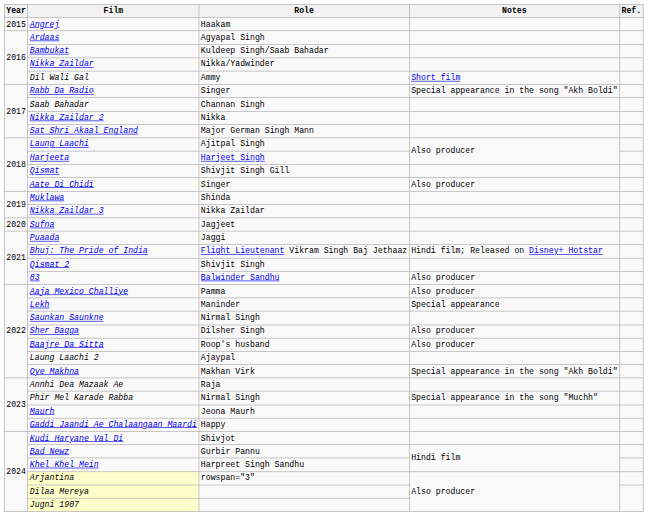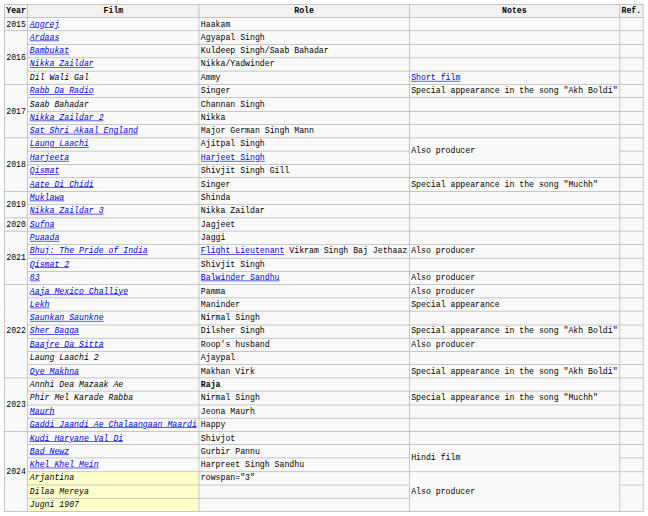(443, 185) Also producer -> (505, 185) Special appearance in the song "Muchh"
(507, 251) Hindi film; Released on Disney+ Hotstar -> (443, 251) Also producer
(443, 331) Also producer -> (514, 331) Special appearance in the song "Akh Boldi"
(211, 385) normal -> (211, 385) bold
